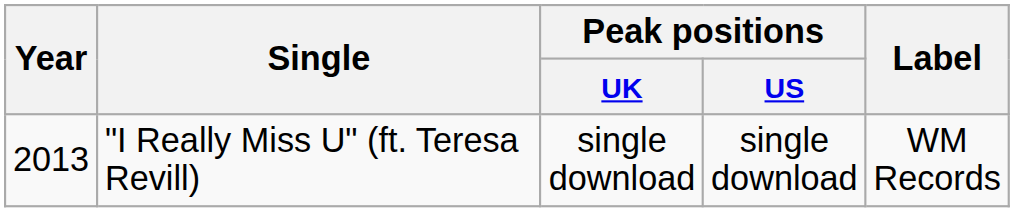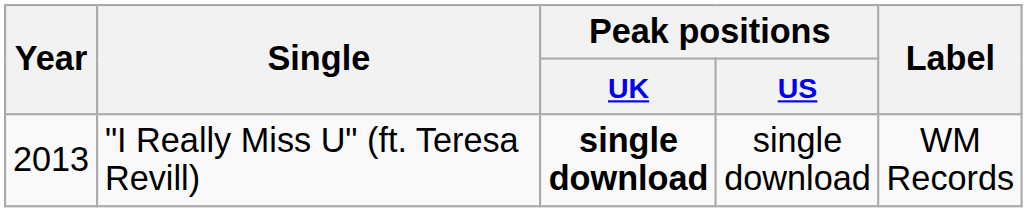(622, 159) normal -> (629, 159) bold
